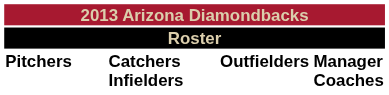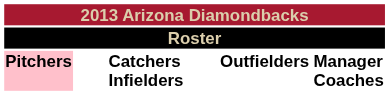(39, 61) no background -> (39, 61) pink background
